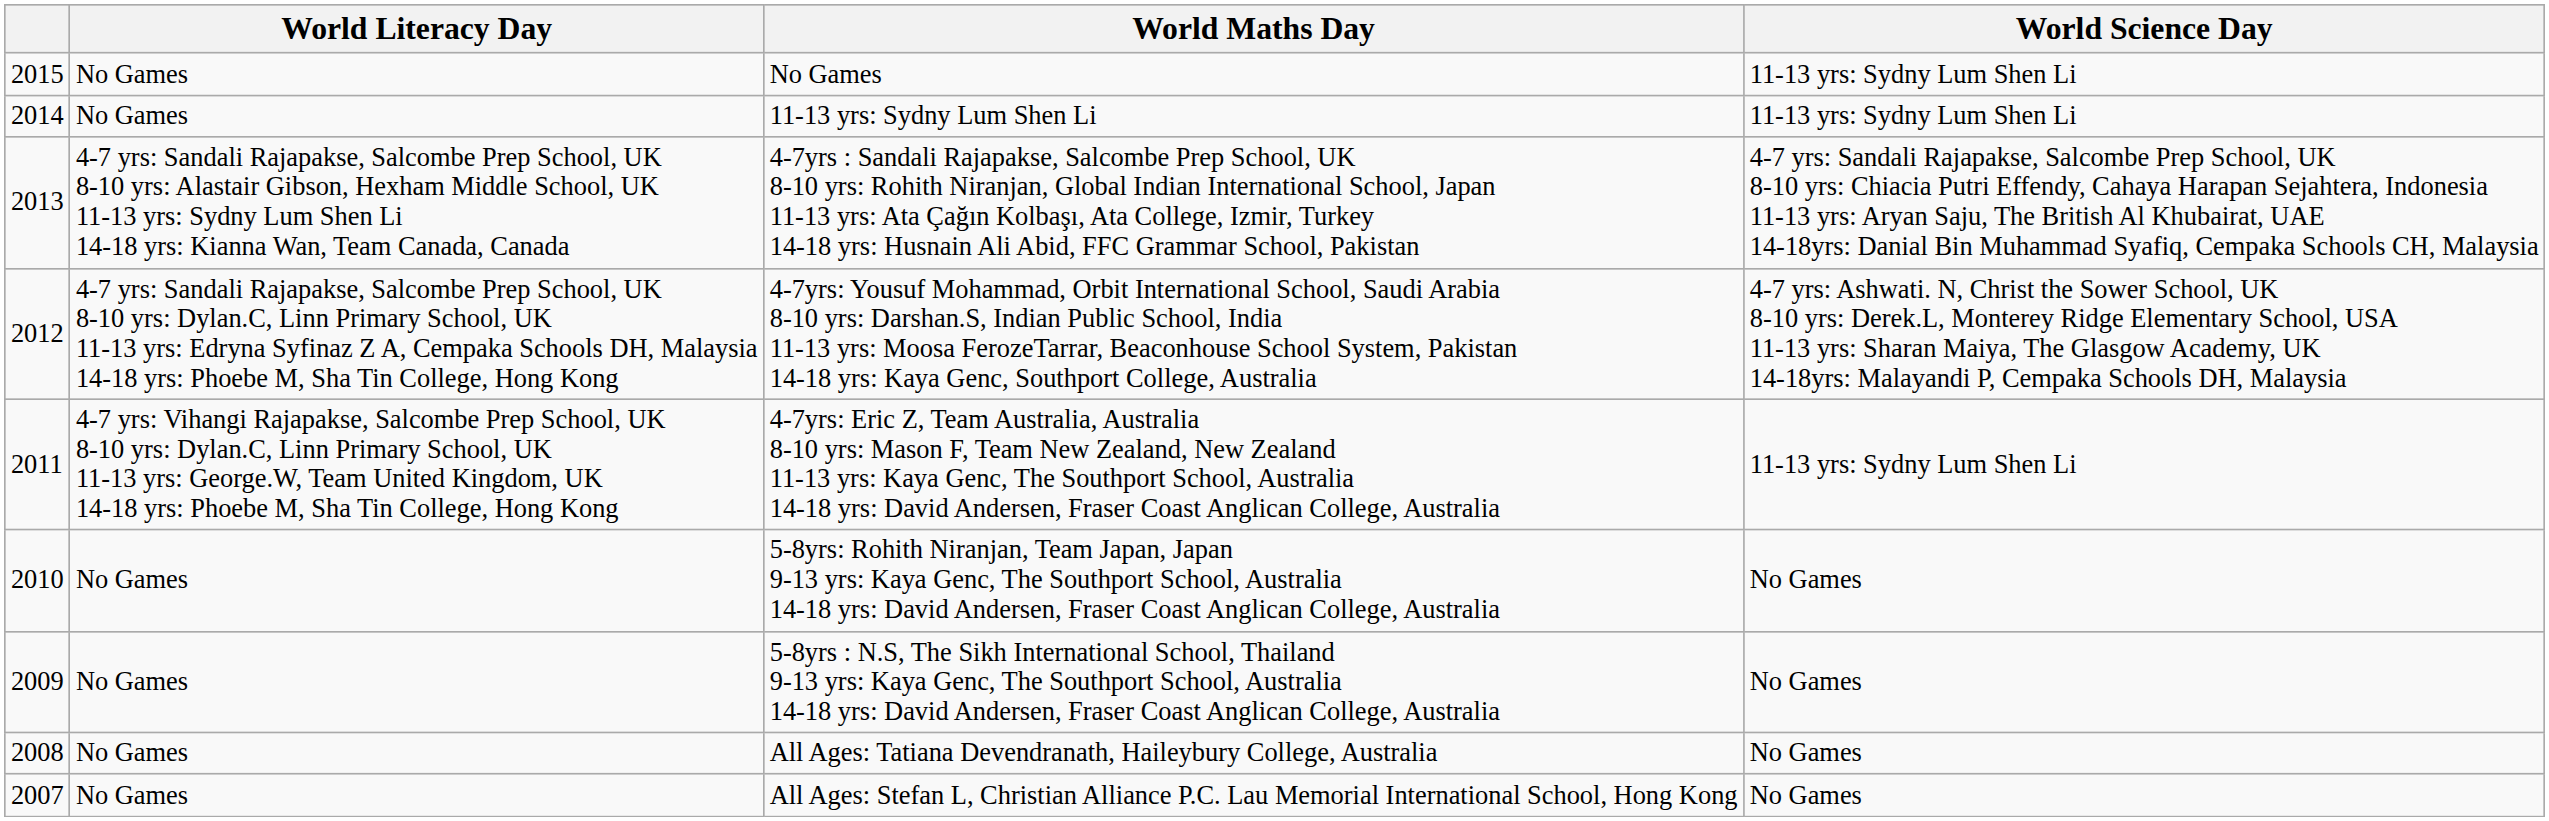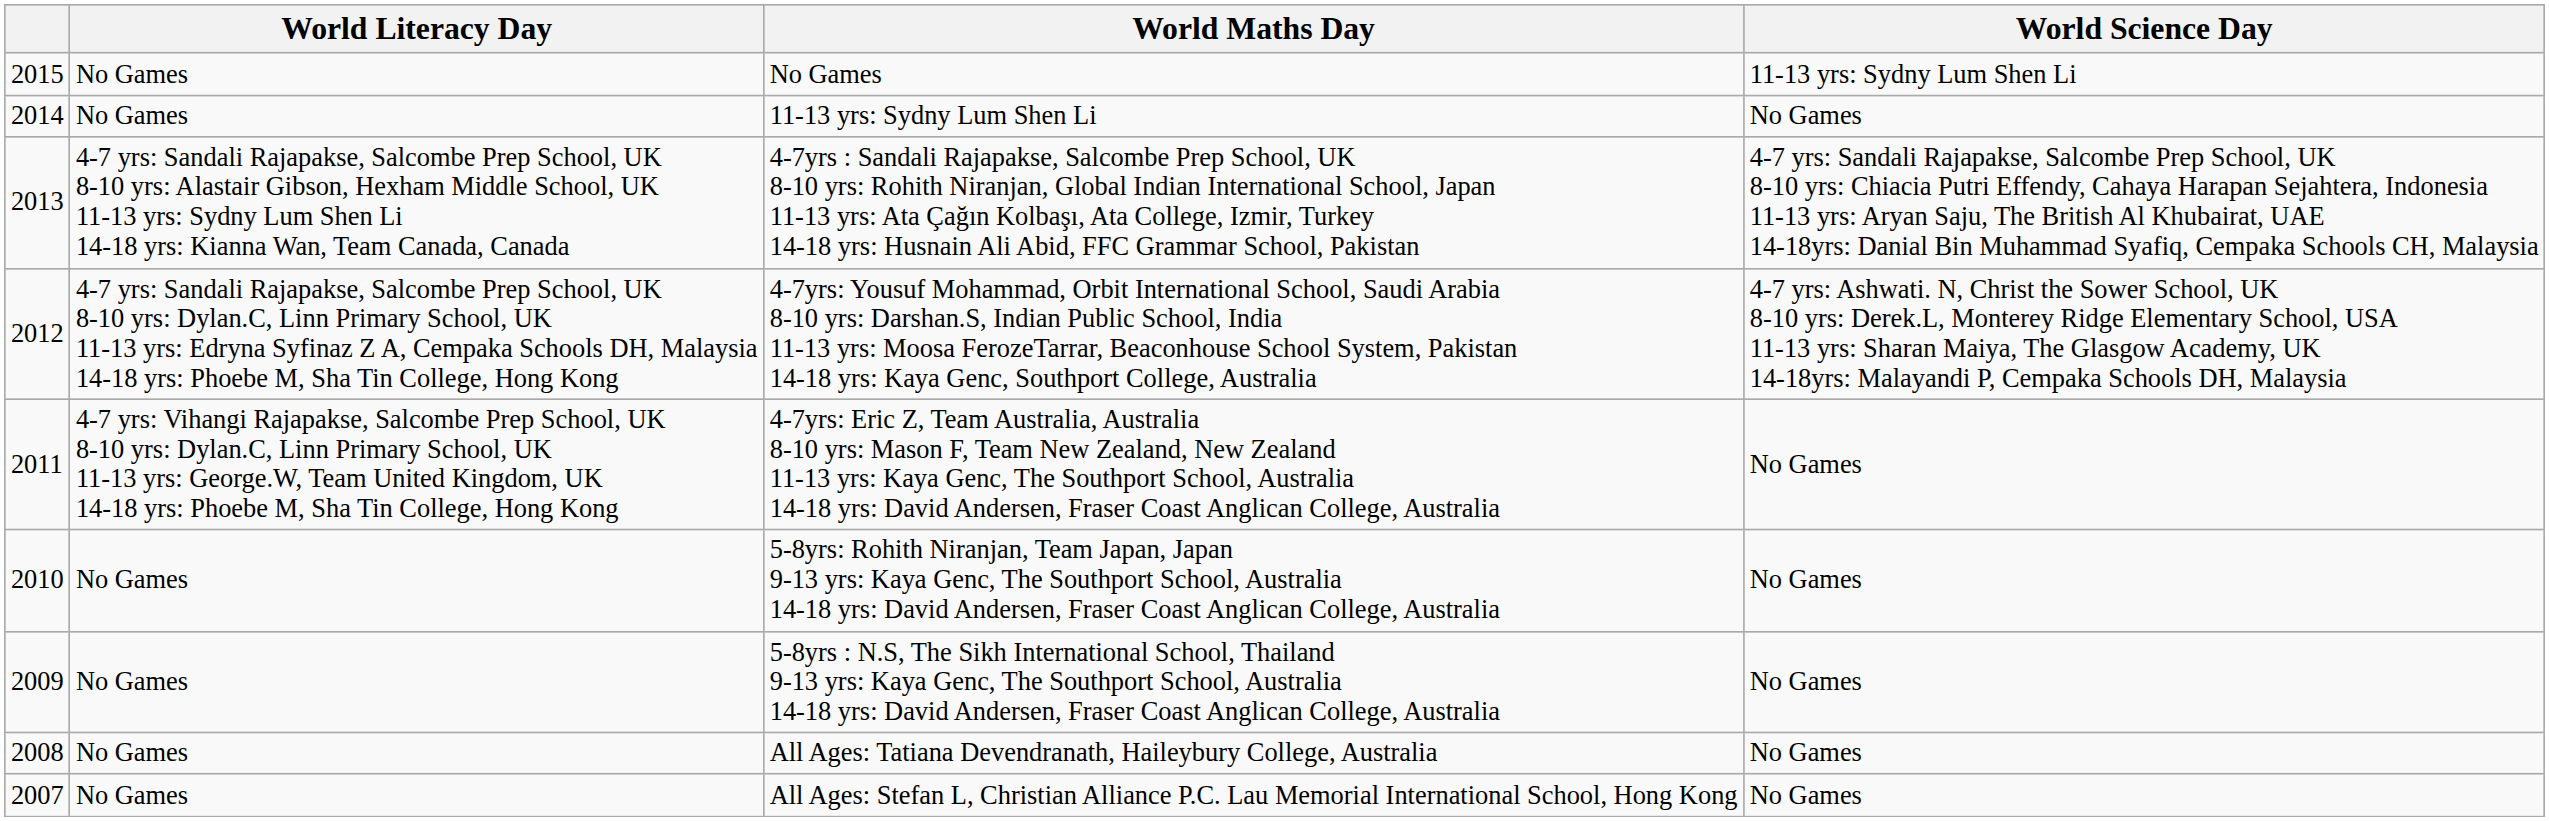(1913, 115) 11-13 yrs: Sydny Lum Shen Li -> (1806, 115) No Games
(1913, 464) 11-13 yrs: Sydny Lum Shen Li -> (1806, 464) No Games
